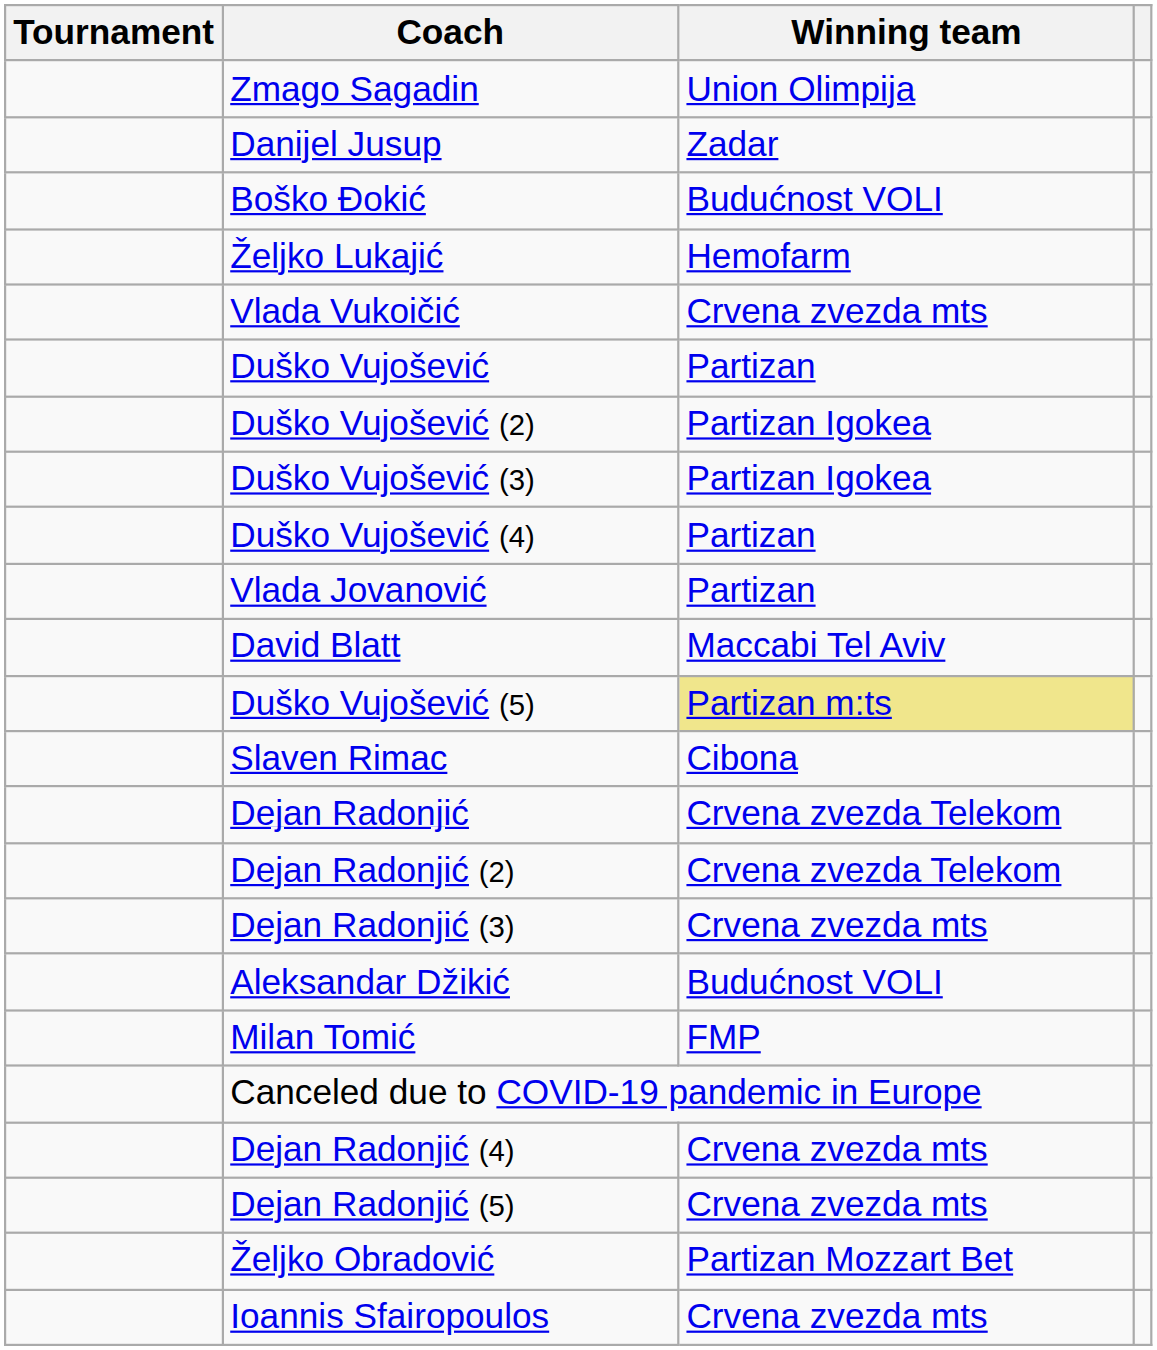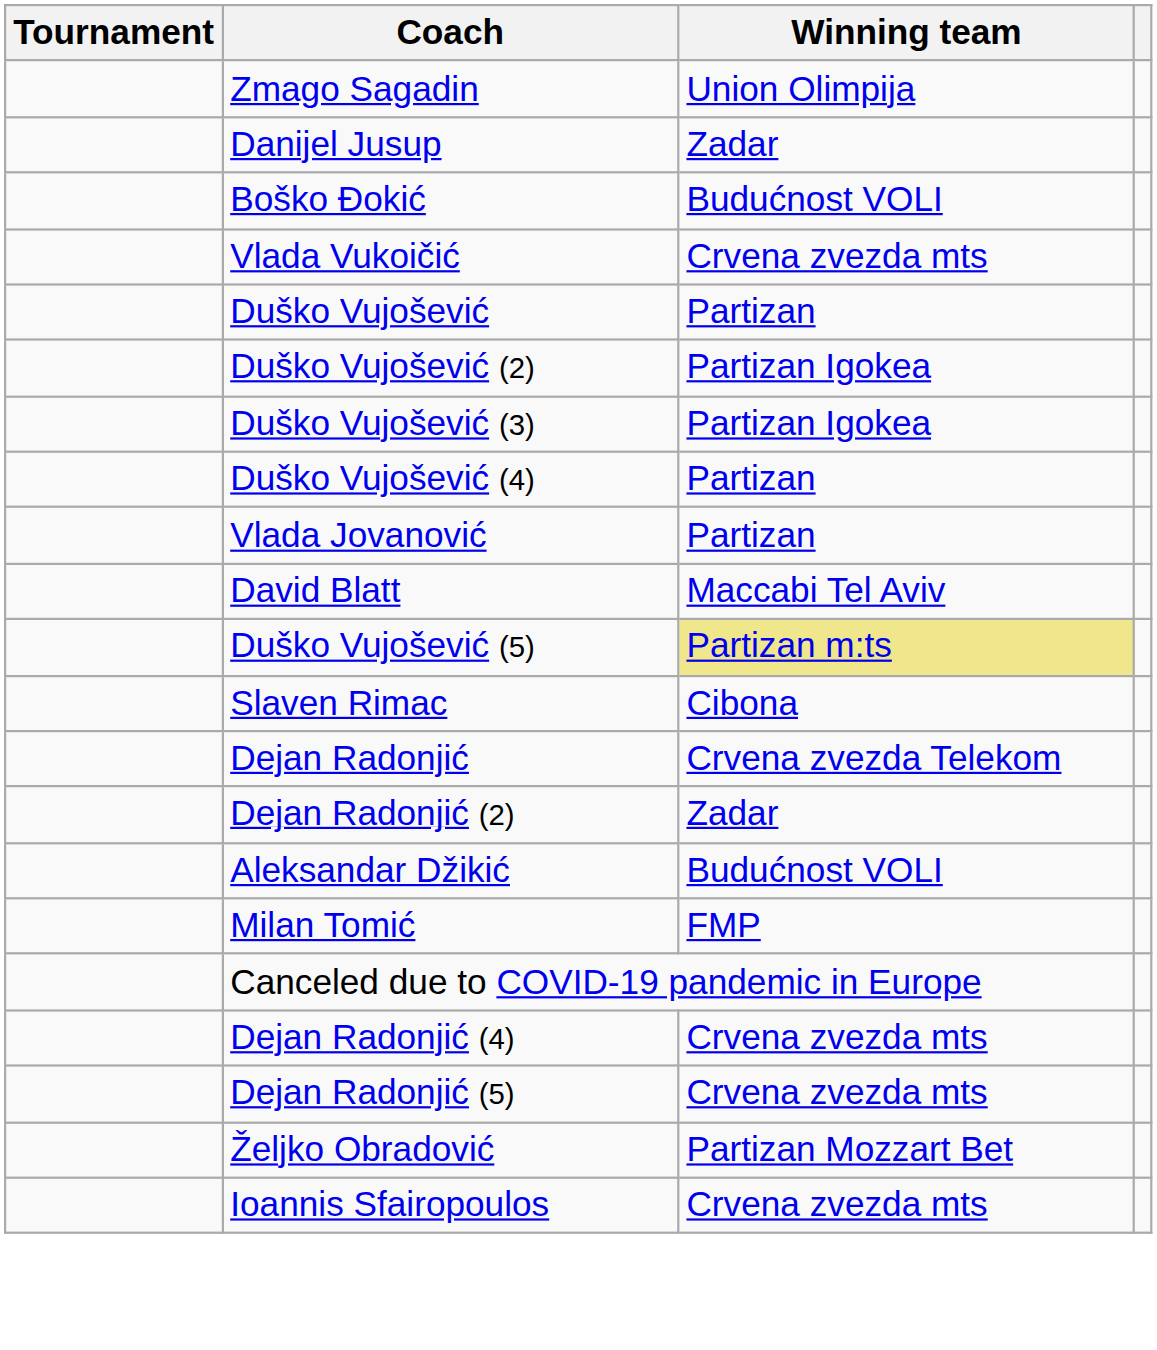- row: (337, 255)
(874, 869) Crvena zvezda Telekom -> (732, 813) Zadar
- row: (372, 925)
